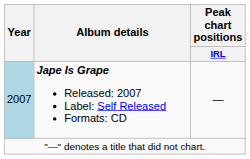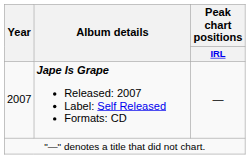(19, 100) lightblue background -> (19, 100) no background
